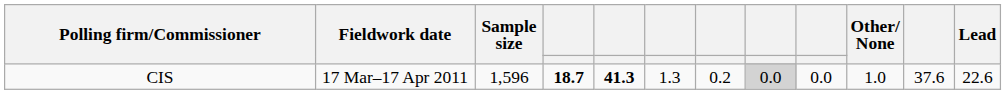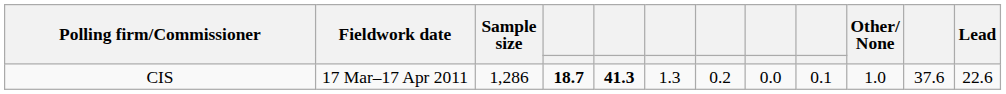(509, 77) 1,596 -> (509, 77) 1,286
(771, 77) lightgrey background -> (771, 77) no background
(821, 77) 0.0 -> (821, 77) 0.1
